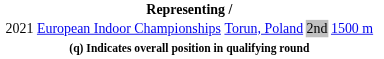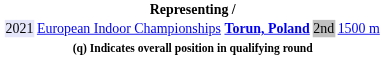(20, 28) no background -> (20, 28) lavender background
(264, 28) normal -> (267, 28) bold
